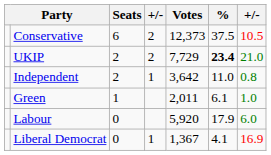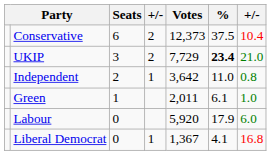(252, 35) 10.5 -> (252, 35) 10.4
(116, 56) 2 -> (116, 56) 3
(252, 139) 16.9 -> (252, 139) 16.8
